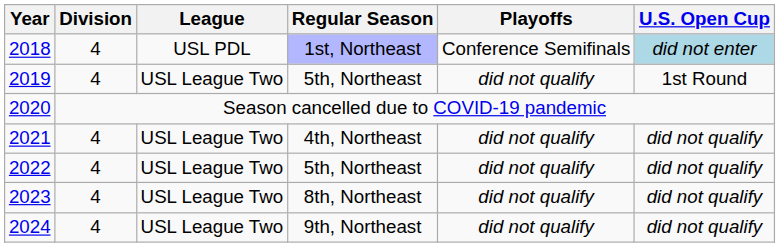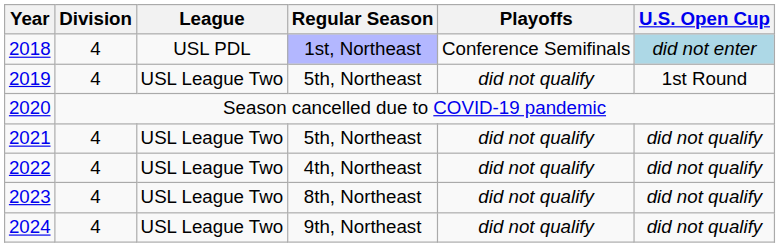(363, 138) 4th, Northeast -> (363, 138) 5th, Northeast
(363, 167) 5th, Northeast -> (363, 167) 4th, Northeast
